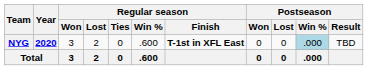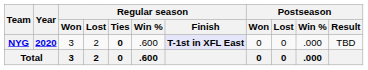(120, 42) normal -> (120, 42) bold
(206, 42) no background -> (206, 42) lavender background
(312, 42) lightblue background -> (312, 42) no background
